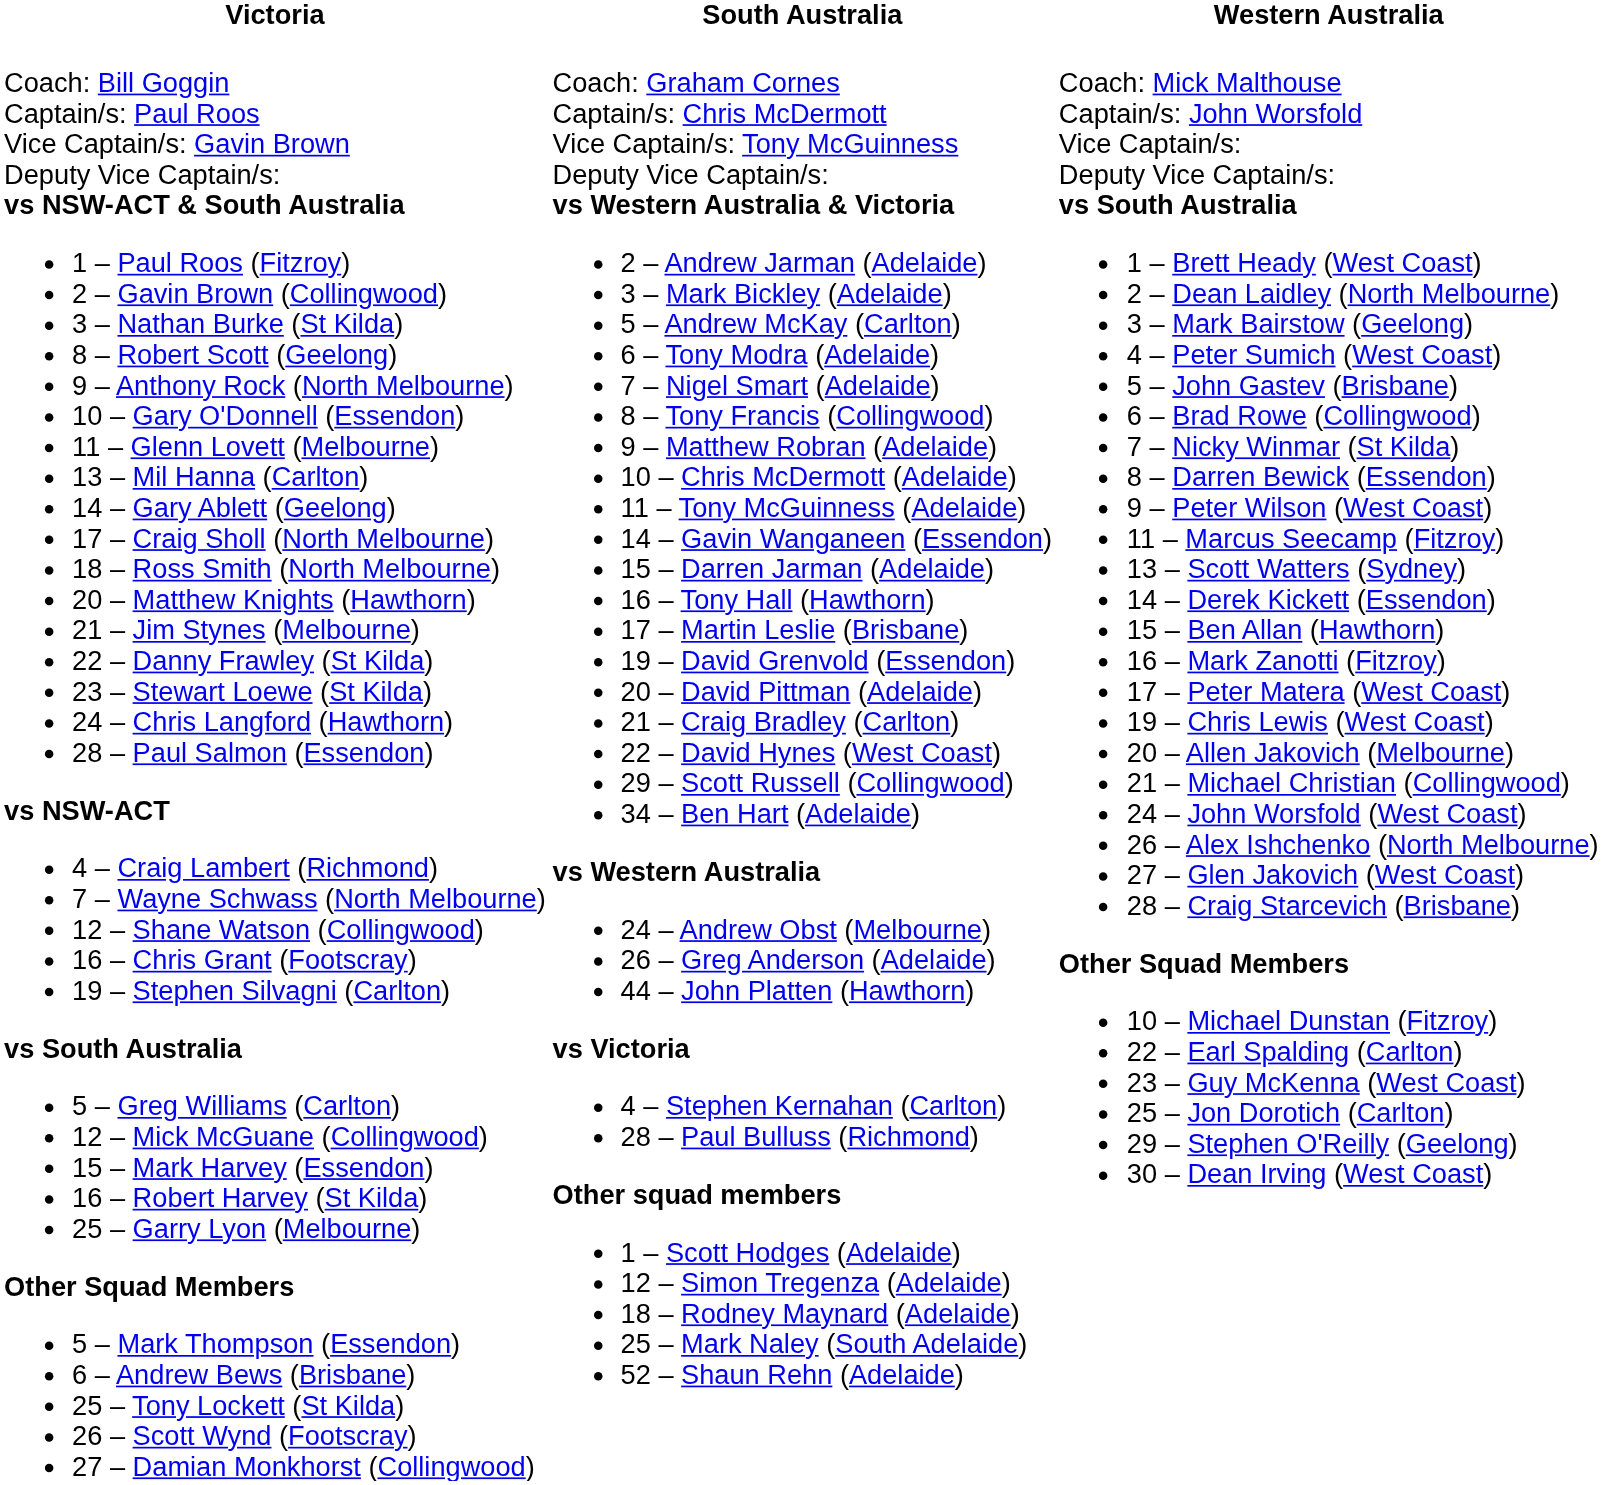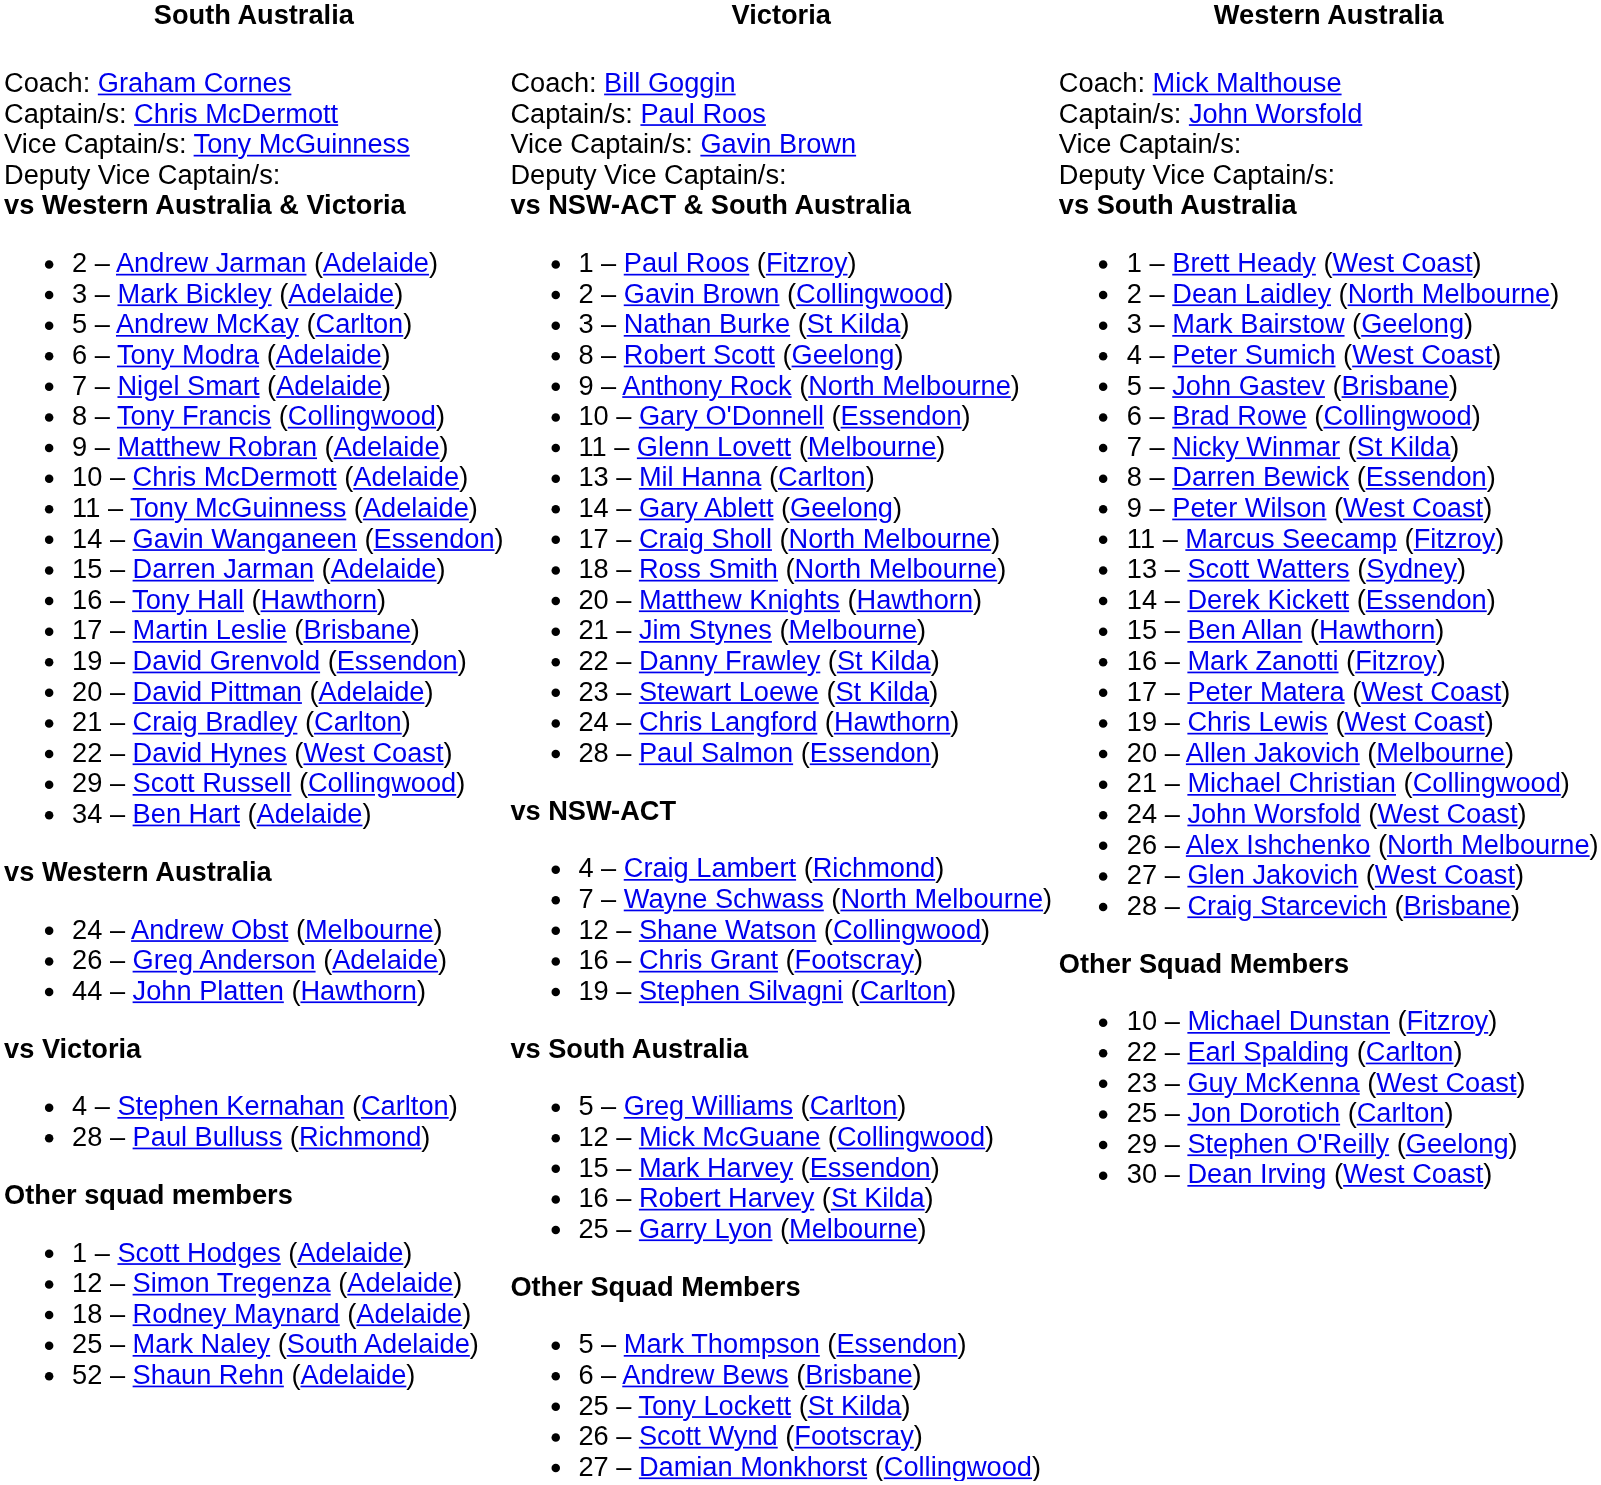columns swapped: (802, 15) <-> (275, 15)
